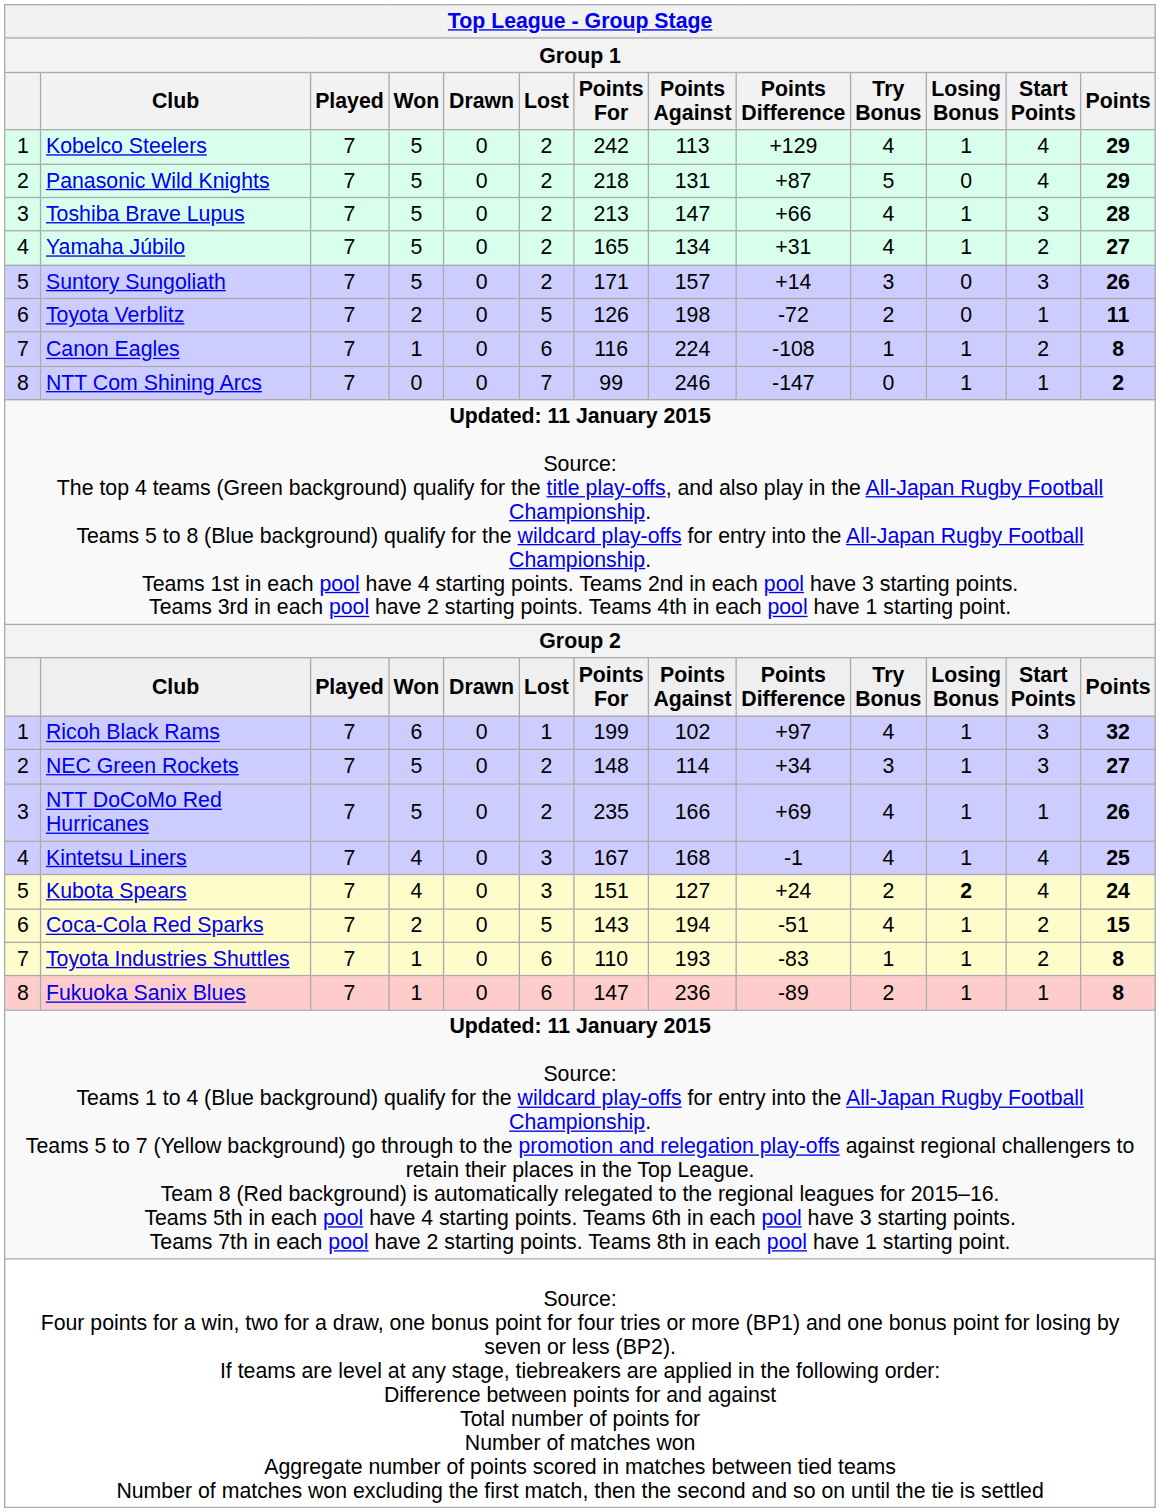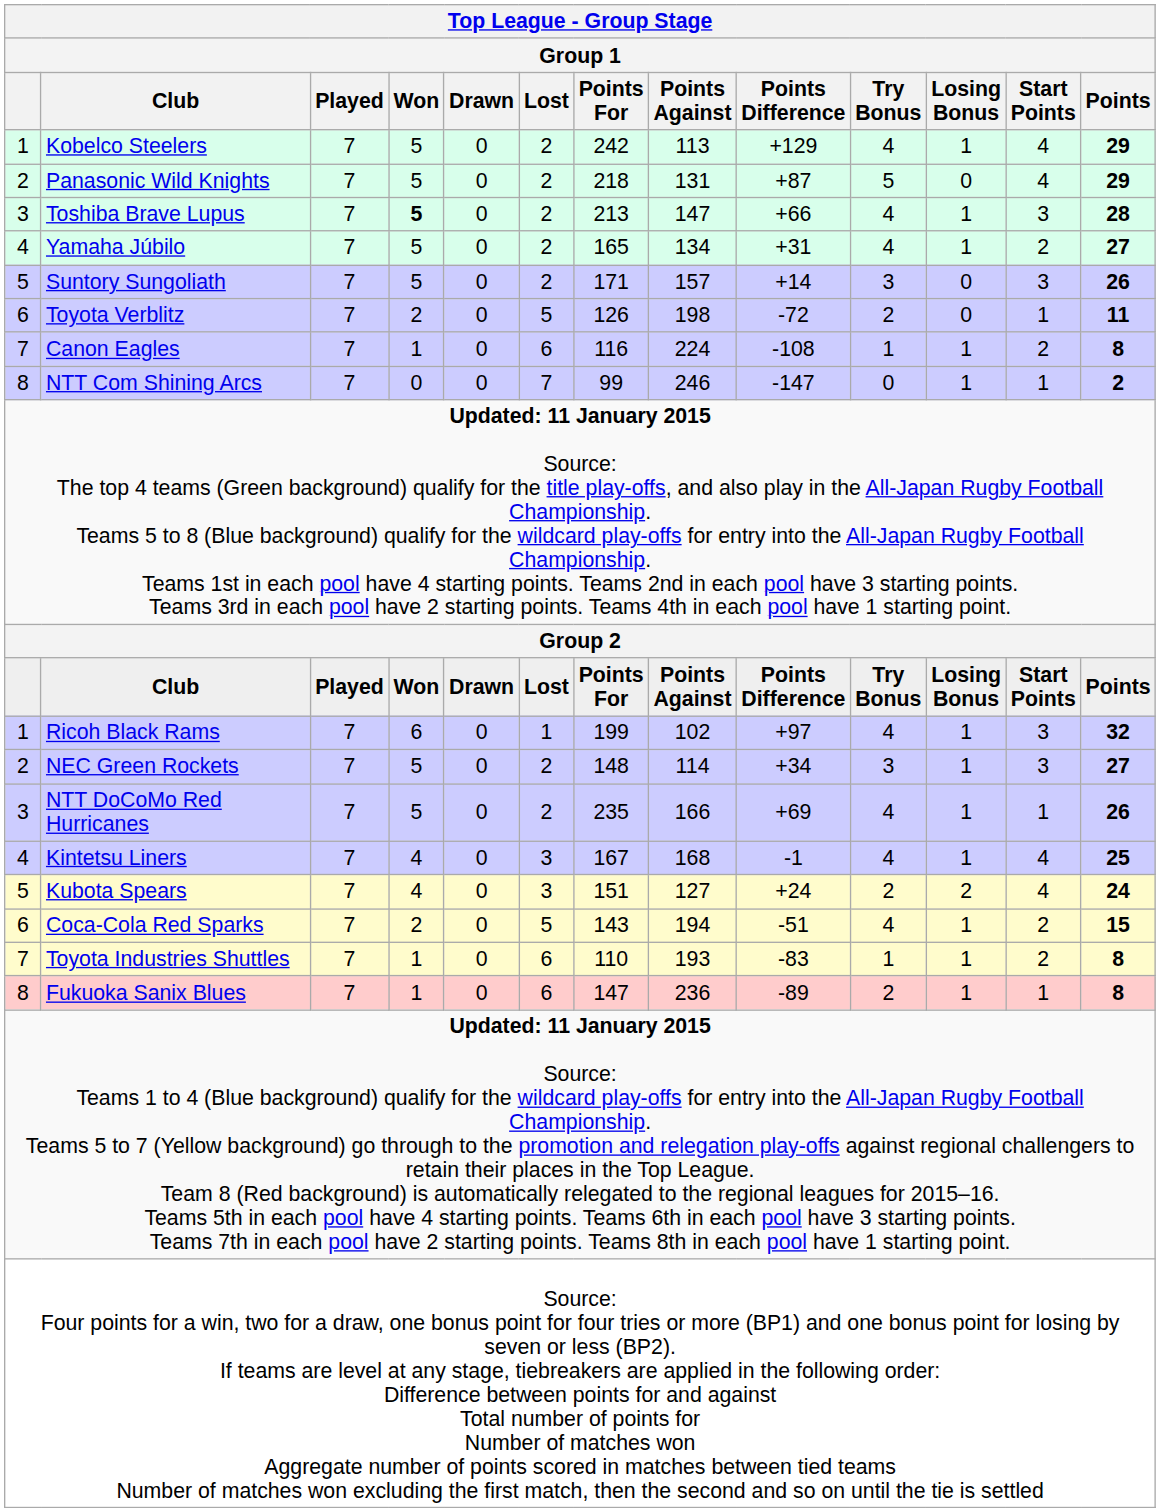(416, 214) normal -> (416, 214) bold
(966, 891) bold -> (966, 891) normal
